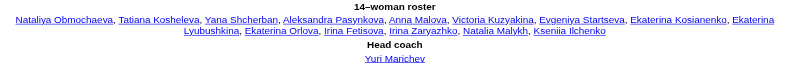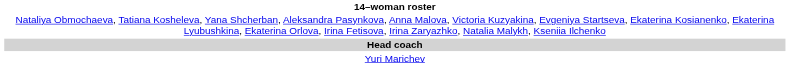(395, 45) no background -> (395, 45) lightgrey background
